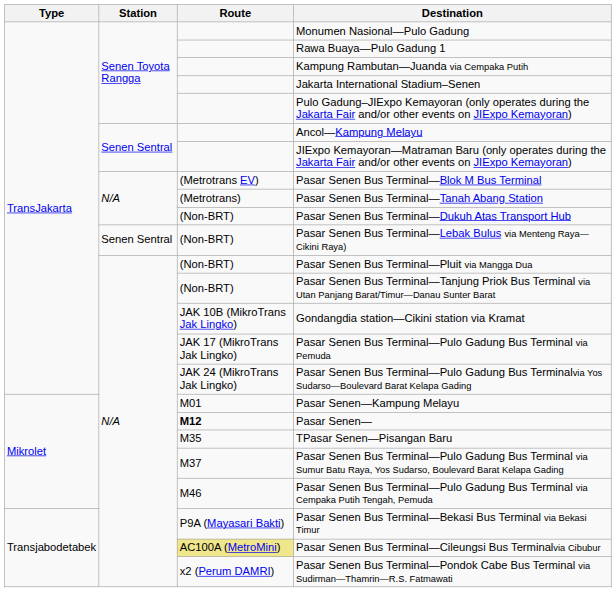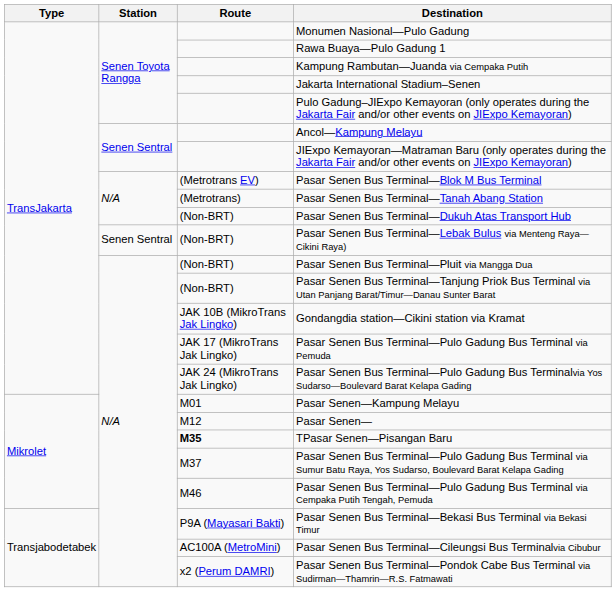(191, 421) bold -> (191, 421) normal
(191, 439) normal -> (191, 439) bold
(230, 547) khaki background -> (230, 547) no background
